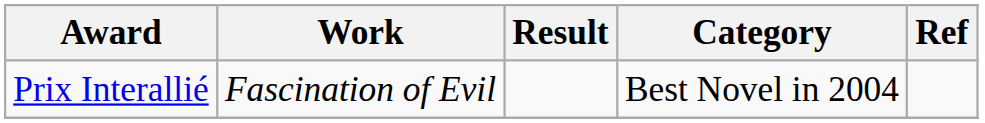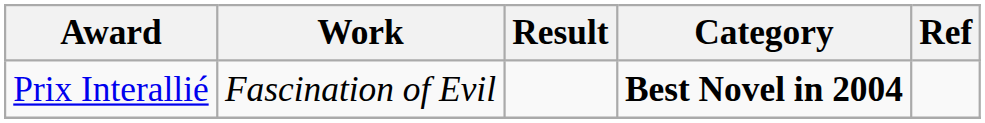(762, 88) normal -> (764, 88) bold
